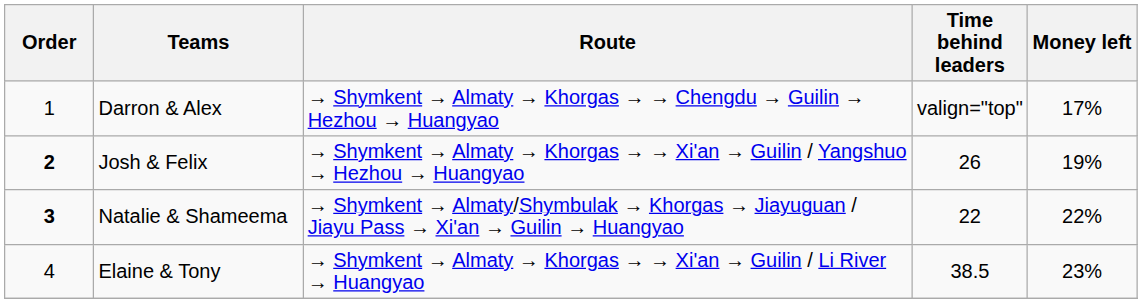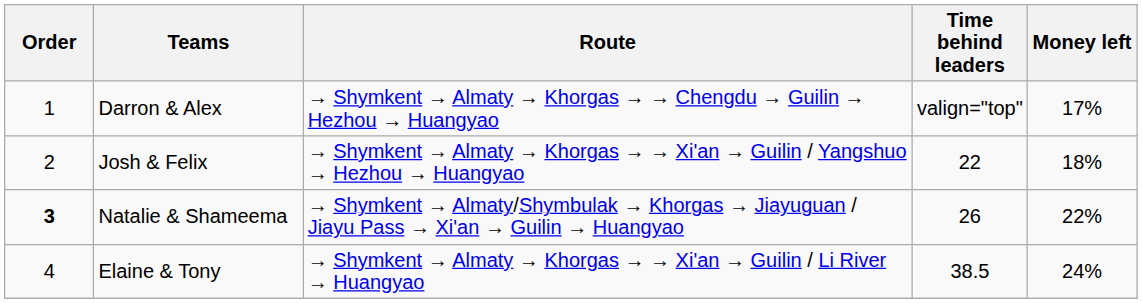(49, 162) bold -> (49, 162) normal
(970, 162) 26 -> (970, 162) 22
(1082, 162) 19% -> (1082, 162) 18%
(970, 216) 22 -> (970, 216) 26
(1082, 270) 23% -> (1082, 270) 24%
